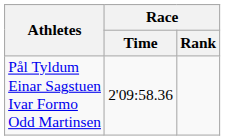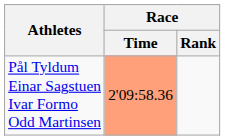(141, 95) no background -> (141, 95) lightsalmon background
